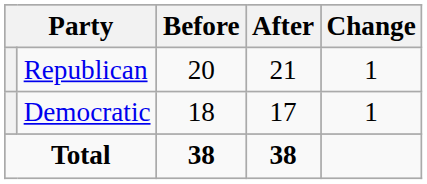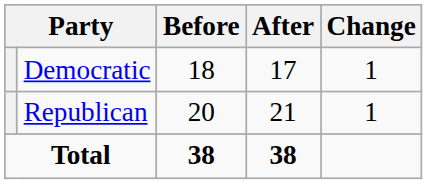rows swapped: (86, 69) <-> (87, 112)
